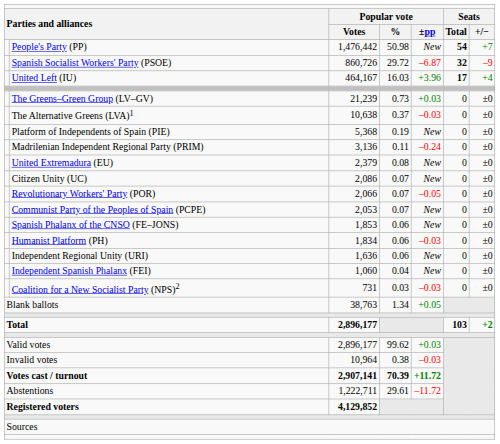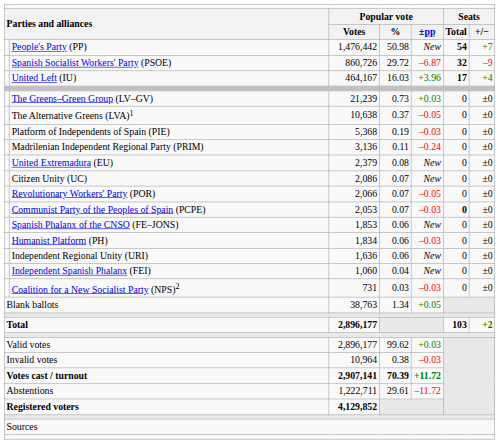(430, 115) –0.03 -> (430, 115) –0.05
(432, 132) New -> (430, 132) –0.03
(432, 209) New -> (430, 209) –0.03
(464, 209) normal -> (464, 209) bold
